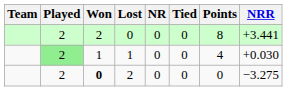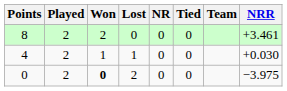columns swapped: (22, 14) <-> (220, 14)
(261, 34) +3.441 -> (261, 34) +3.461
(62, 55) lightgreen background -> (66, 55) no background
(261, 75) −3.275 -> (261, 75) −3.975
